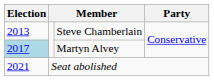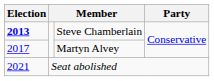(18, 31) normal -> (18, 31) bold
(18, 48) lightblue background -> (18, 48) no background
